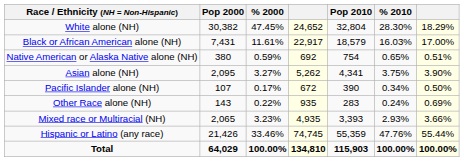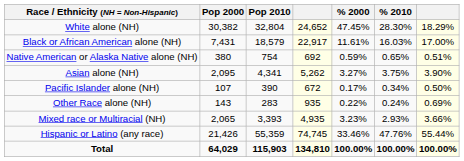columns swapped: (351, 12) <-> (267, 12)
